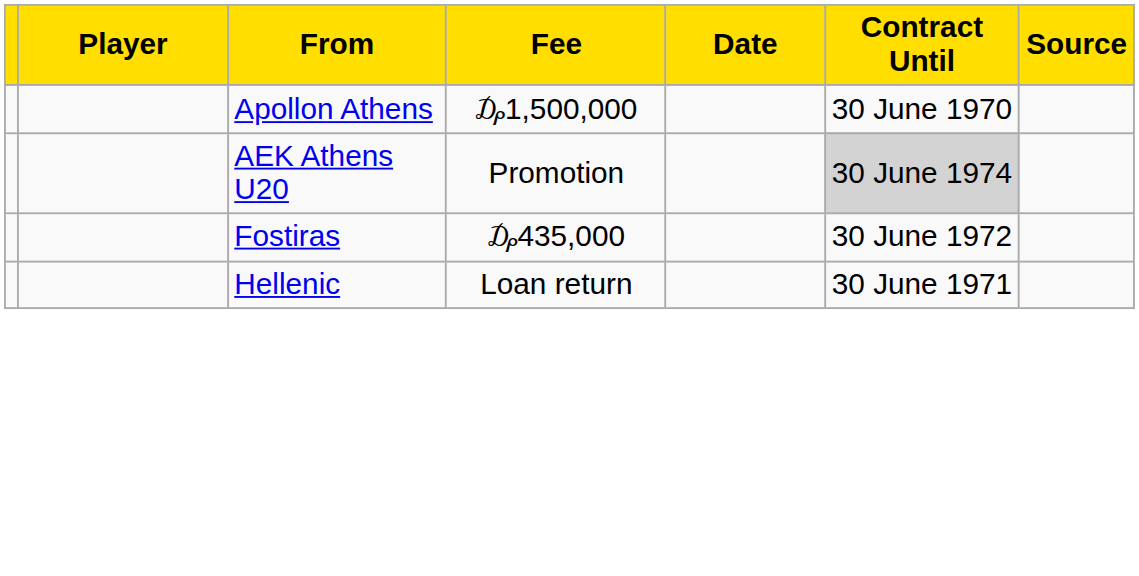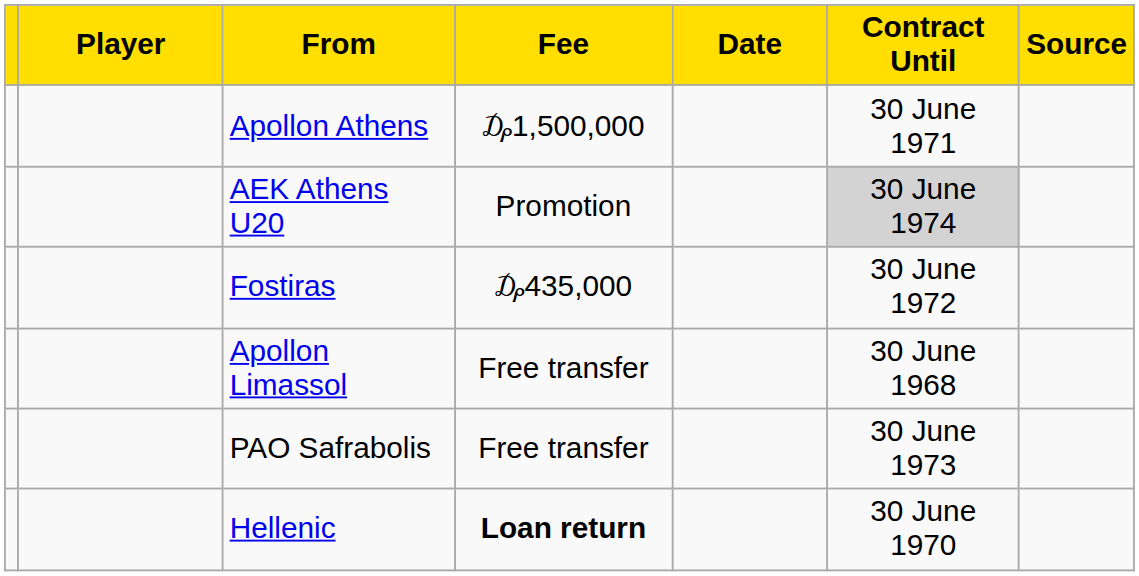(922, 108) 30 June 1970 -> (923, 125) 30 June 1971
+ row: (288, 367)
+ row: (330, 448)
(556, 283) normal -> (563, 528) bold
(922, 283) 30 June 1971 -> (923, 528) 30 June 1970
